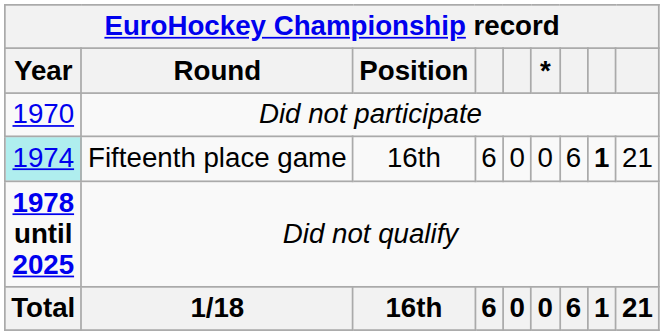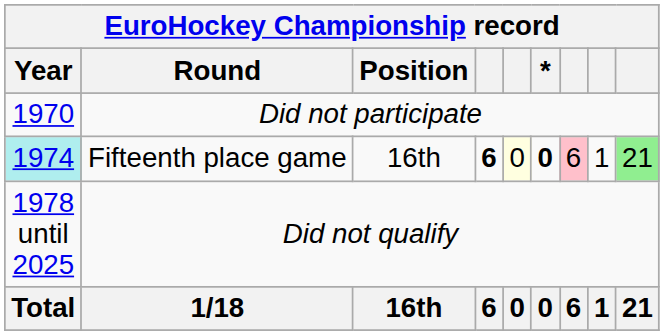(489, 158) normal -> (489, 158) bold
(517, 158) no background -> (517, 158) lightyellow background
(545, 158) normal -> (545, 158) bold
(573, 158) no background -> (573, 158) pink background
(602, 158) bold -> (602, 158) normal
(637, 158) no background -> (637, 158) lightgreen background
(43, 233) bold -> (43, 233) normal
